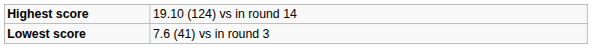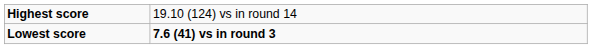(211, 33) normal -> (214, 33) bold
